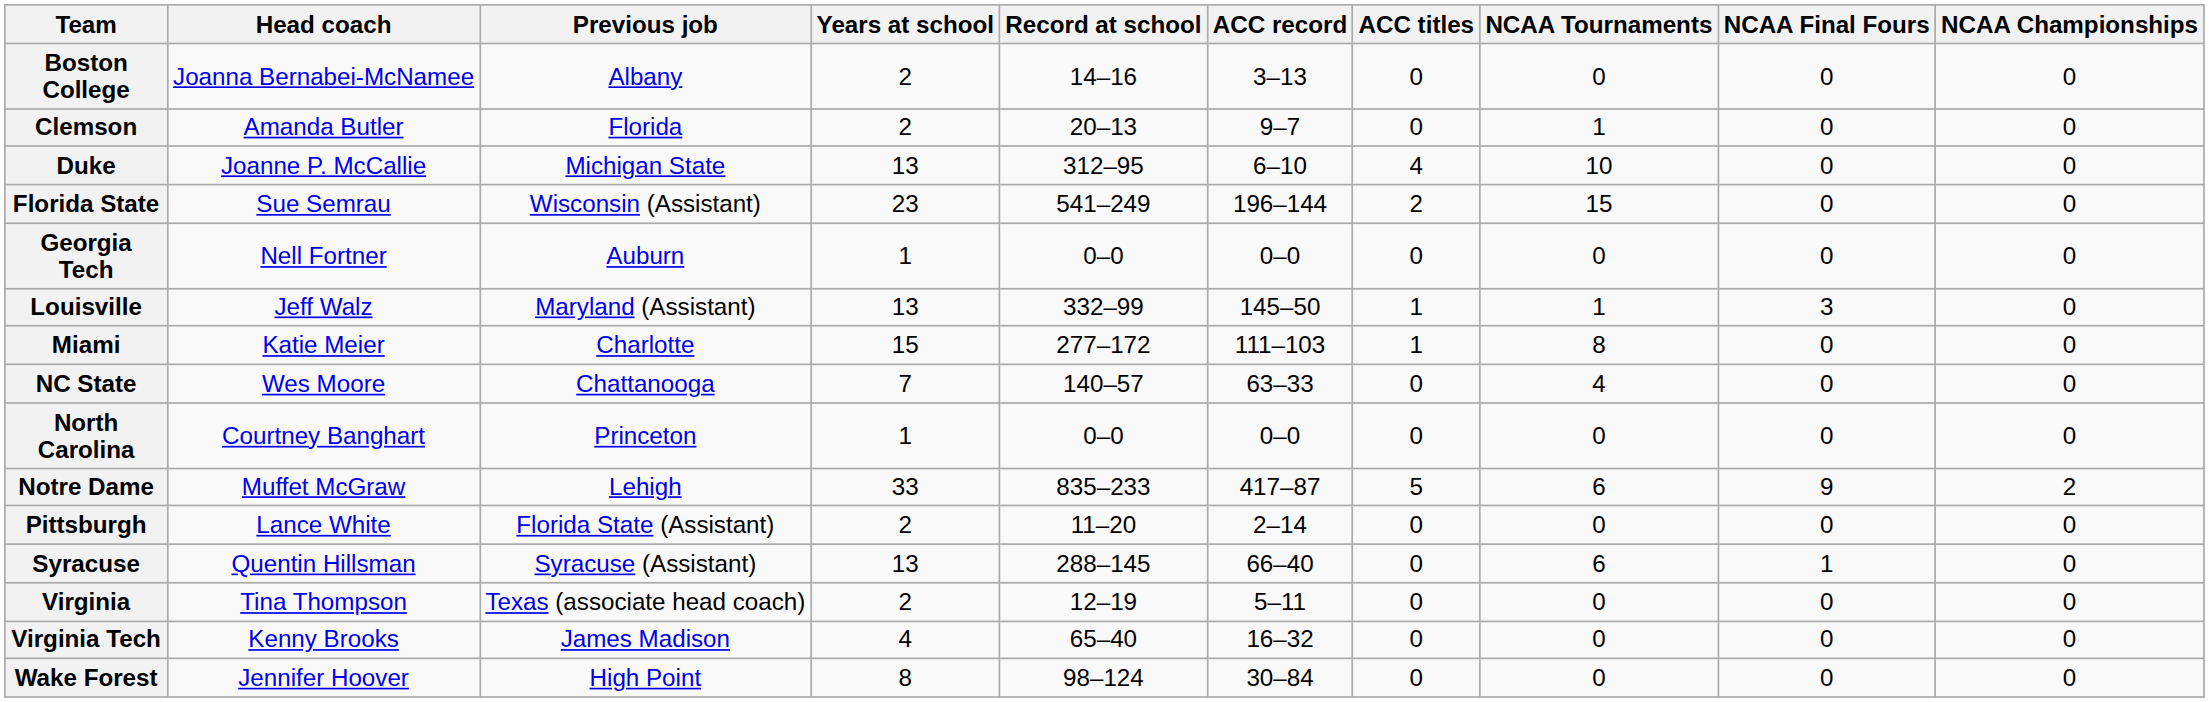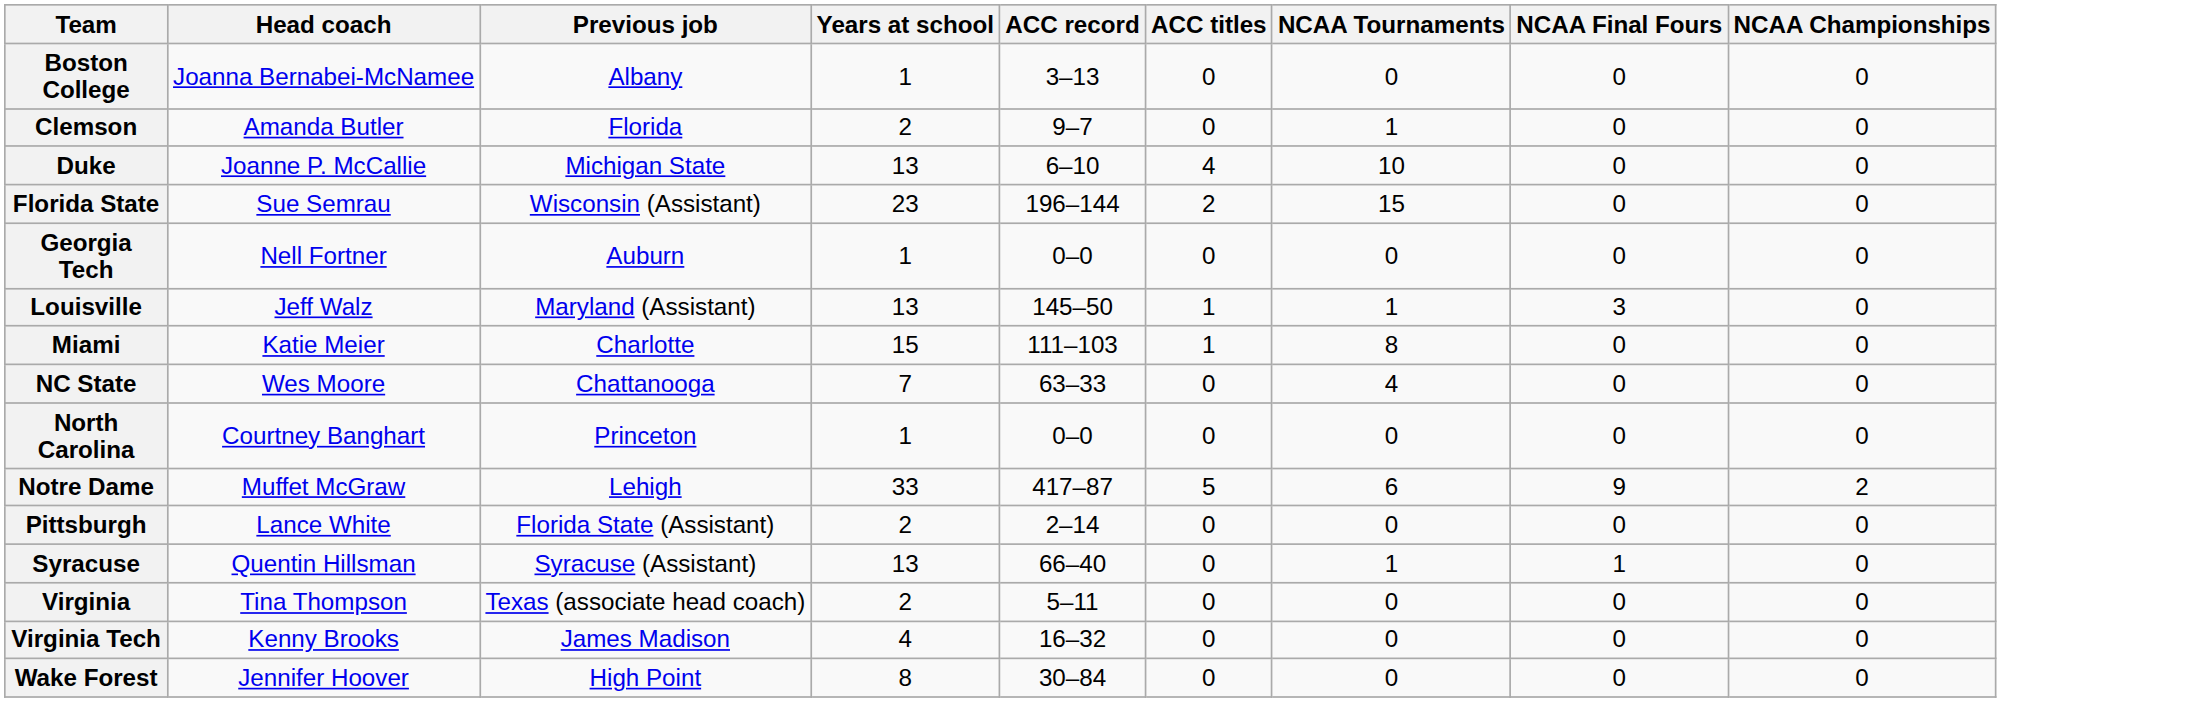- column: (1103, 24)
(905, 76) 2 -> (905, 76) 1
(1599, 564) 6 -> (1391, 564) 1
